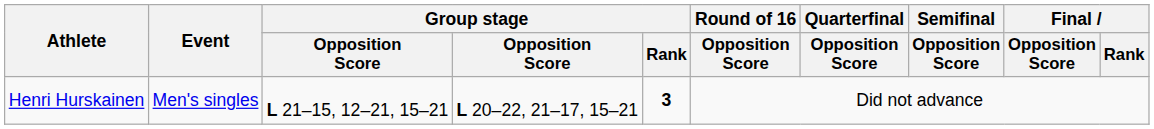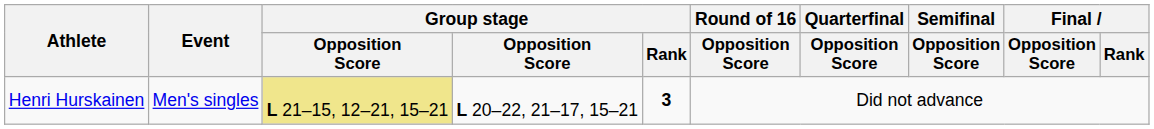(357, 111) no background -> (357, 111) khaki background
